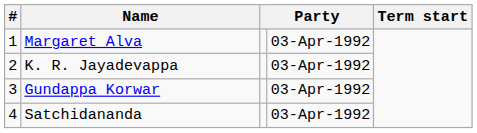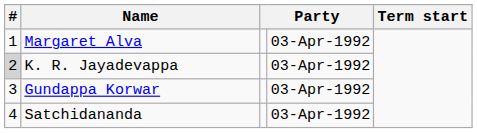(13, 66) no background -> (13, 66) lightgrey background
